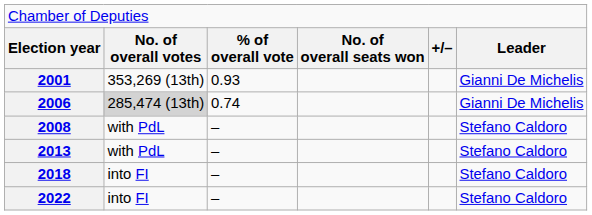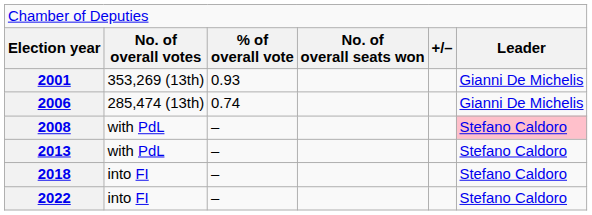(156, 103) lightgrey background -> (156, 103) no background
(513, 127) no background -> (513, 127) pink background
